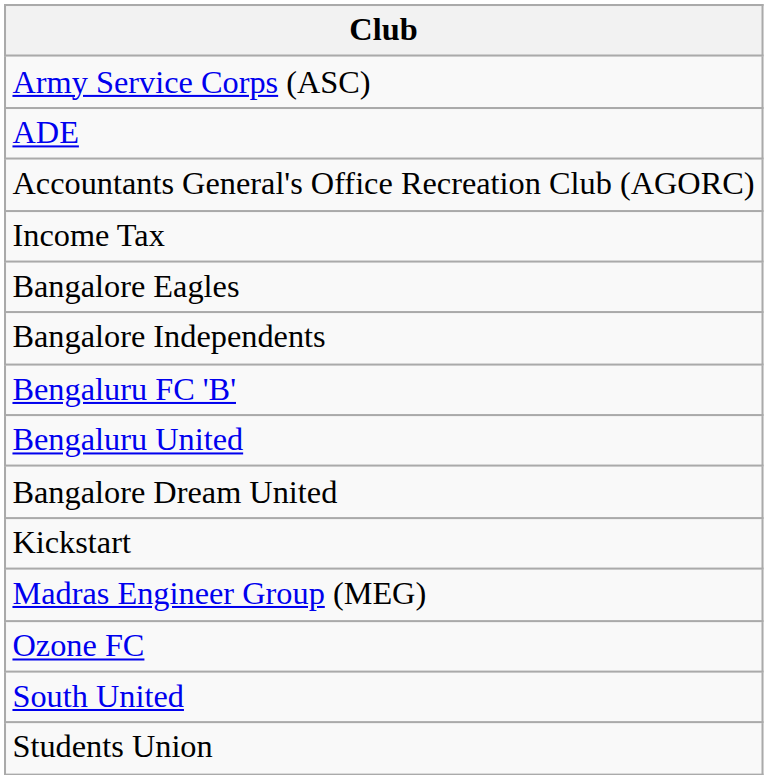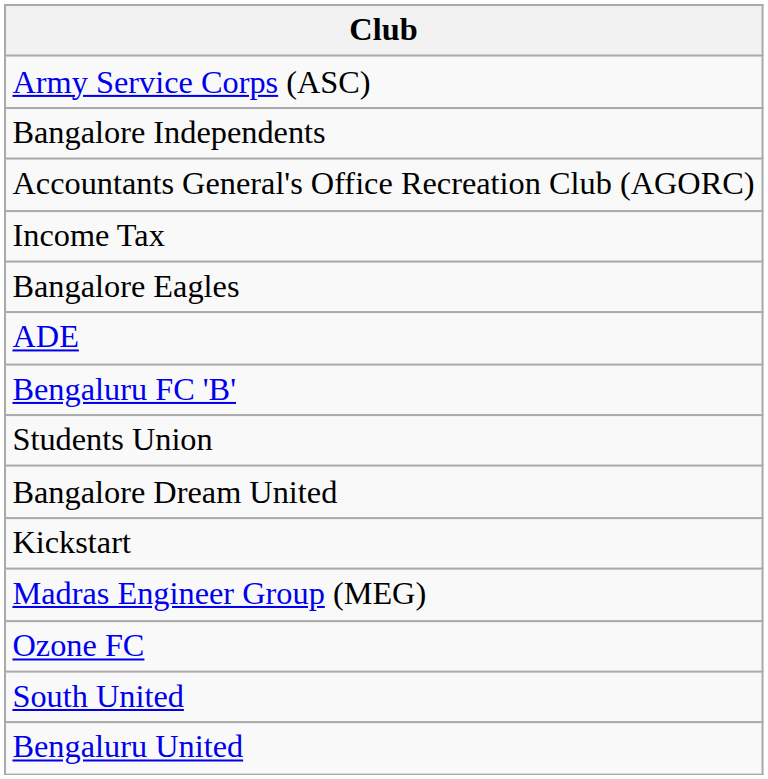(46, 132) ADE -> (169, 132) Bangalore Independents
(169, 337) Bangalore Independents -> (46, 337) ADE
(128, 440) Bengaluru United -> (113, 440) Students Union
(113, 747) Students Union -> (128, 747) Bengaluru United
